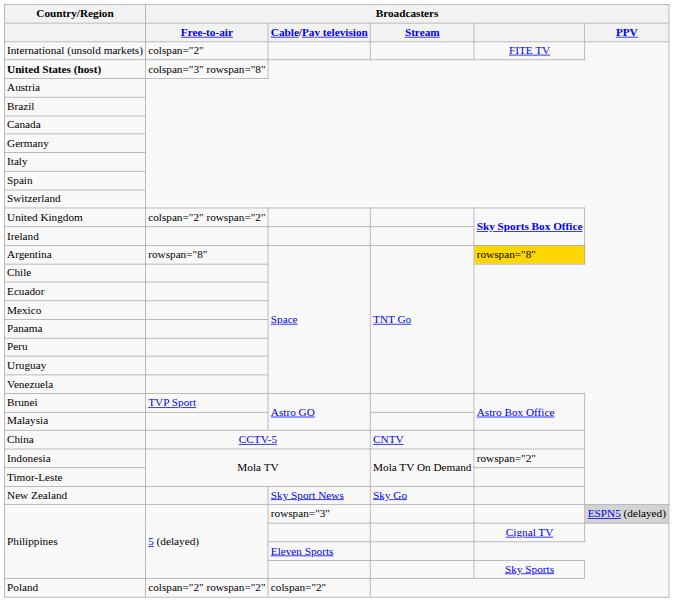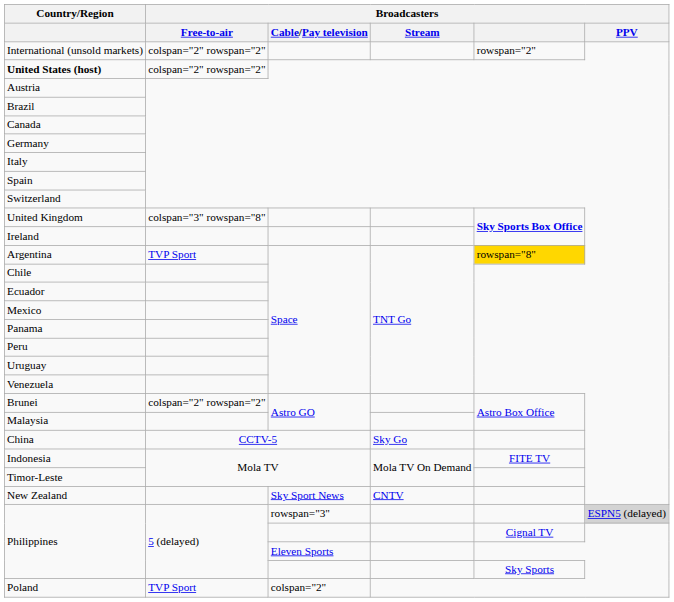(176, 51) colspan="2" -> (207, 51) colspan="2" rowspan="2"
(530, 51) FITE TV -> (506, 51) rowspan="2"
(207, 69) colspan="3" rowspan="8" -> (207, 69) colspan="2" rowspan="2"
(207, 217) colspan="2" rowspan="2" -> (207, 217) colspan="3" rowspan="8"
(178, 254) rowspan="8" -> (172, 254) TVP Sport
(172, 403) TVP Sport -> (207, 403) colspan="2" rowspan="2"
(388, 440) CNTV -> (390, 440) Sky Go
(506, 458) rowspan="2" -> (530, 458) FITE TV
(390, 495) Sky Go -> (388, 495) CNTV
(207, 588) colspan="2" rowspan="2" -> (172, 588) TVP Sport
